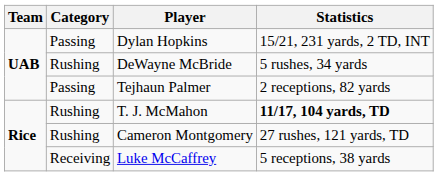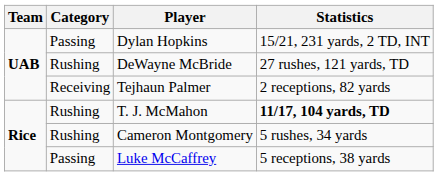(314, 64) 5 rushes, 34 yards -> (334, 64) 27 rushes, 121 yards, TD
(73, 87) Passing -> (80, 87) Receiving
(334, 135) 27 rushes, 121 yards, TD -> (314, 135) 5 rushes, 34 yards
(80, 158) Receiving -> (73, 158) Passing
